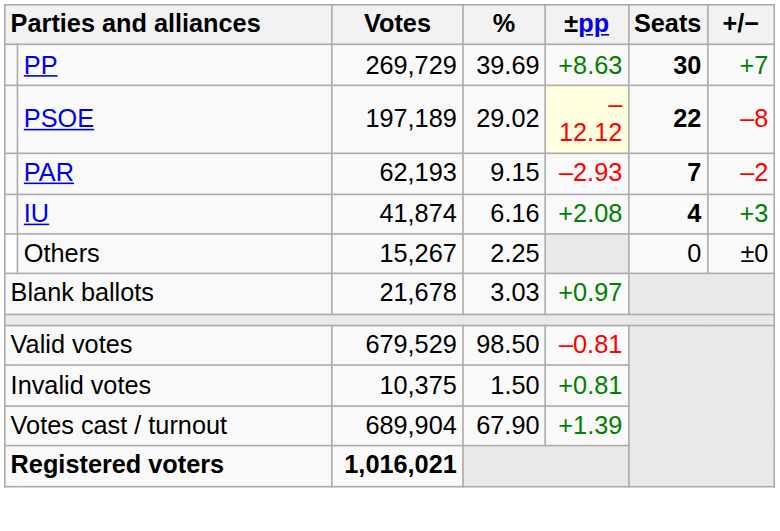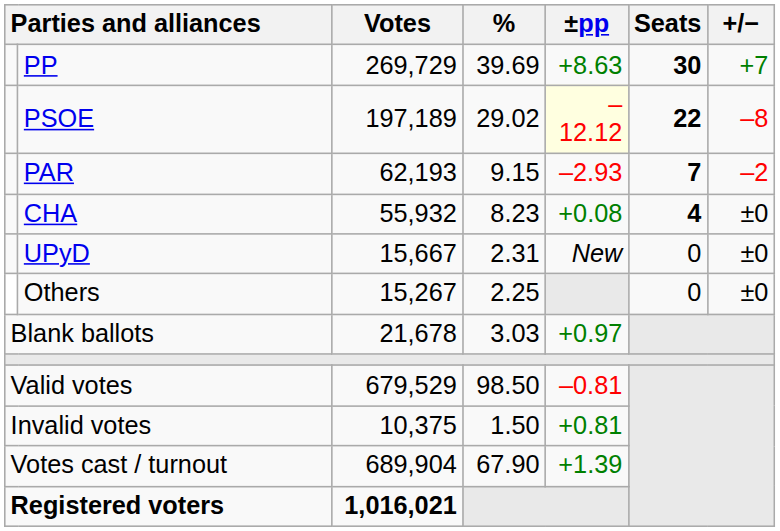+ row: (51, 213)
- row: (36, 213)
+ row: (57, 253)
